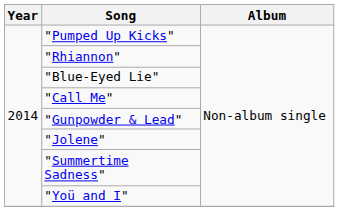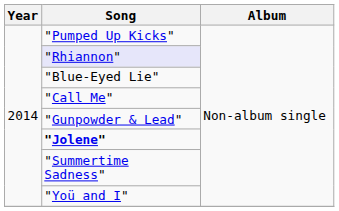(83, 56) no background -> (83, 56) lavender background
(75, 139) normal -> (75, 139) bold
